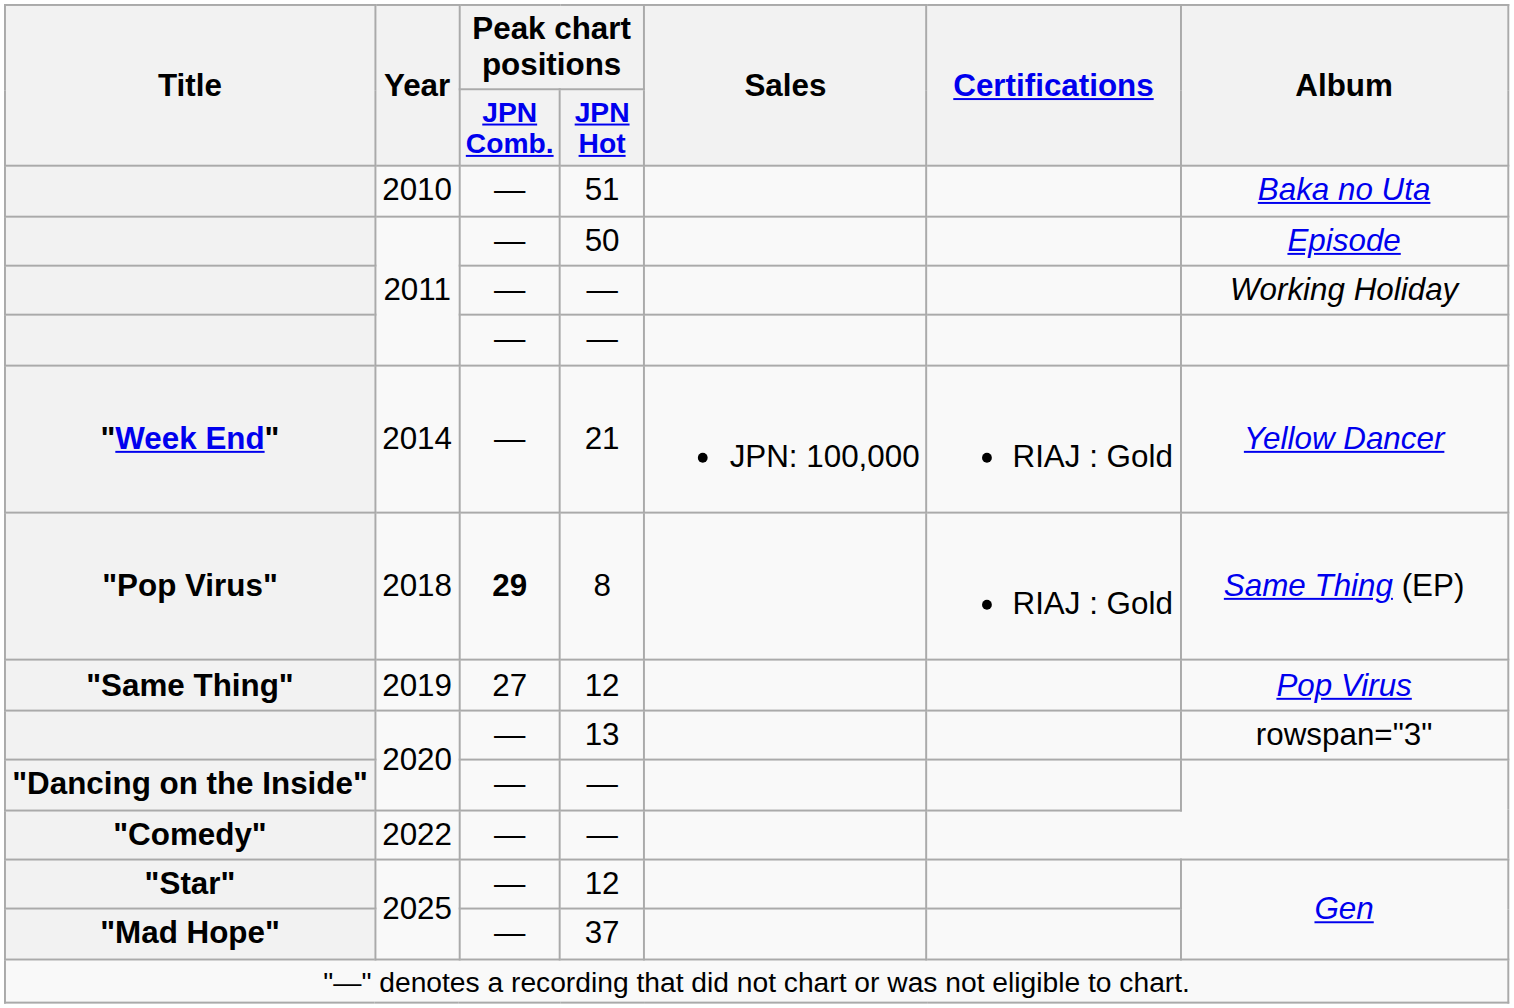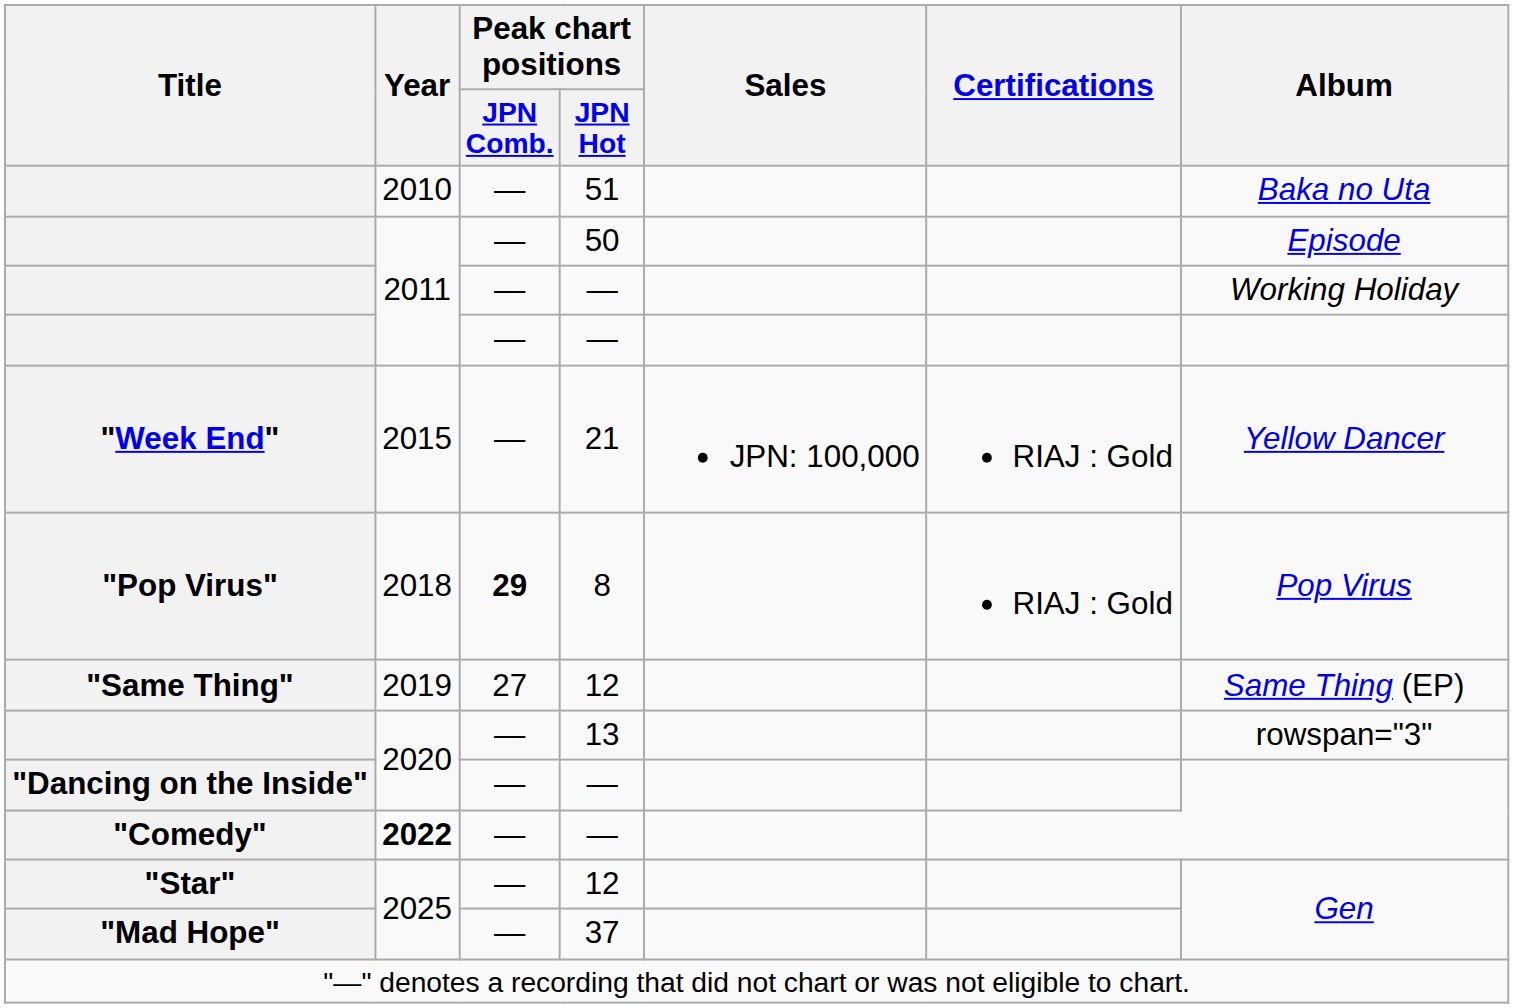(417, 438) 2014 -> (417, 438) 2015
(1344, 586) Same Thing (EP) -> (1344, 586) Pop Virus
(1344, 684) Pop Virus -> (1344, 684) Same Thing (EP)
(417, 833) normal -> (417, 833) bold
